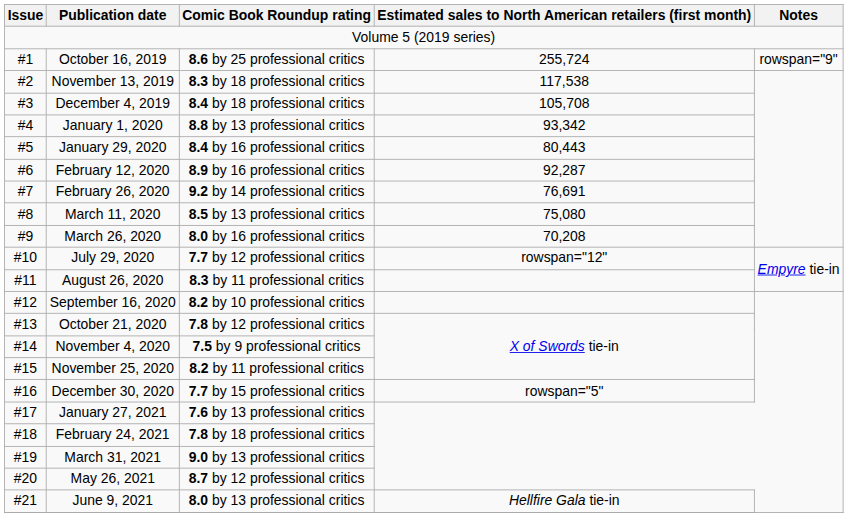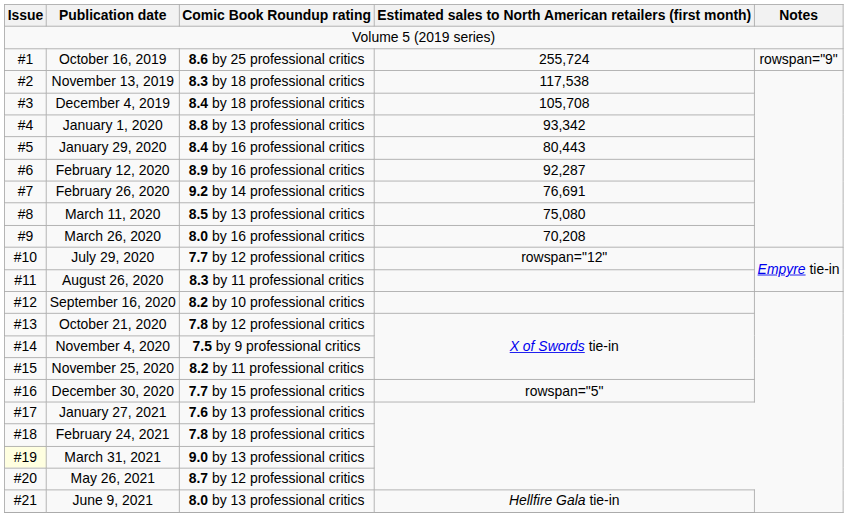(25, 457) no background -> (25, 457) lightyellow background
